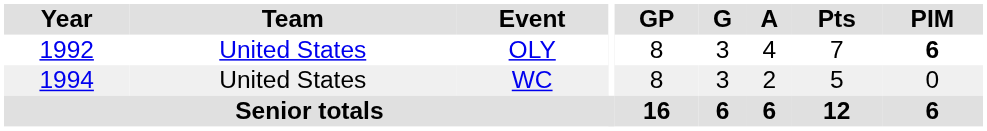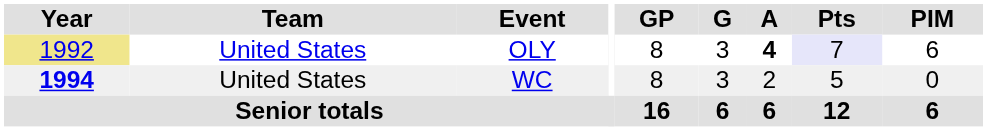(67, 49) no background -> (67, 49) khaki background
(769, 49) normal -> (769, 49) bold
(837, 49) no background -> (837, 49) lavender background
(932, 49) bold -> (932, 49) normal
(67, 80) normal -> (67, 80) bold
